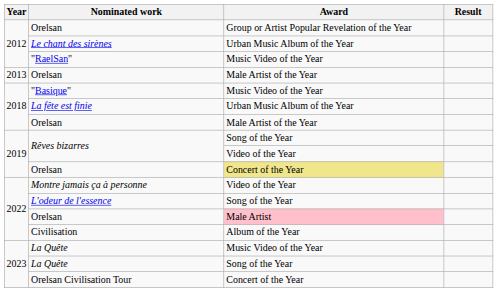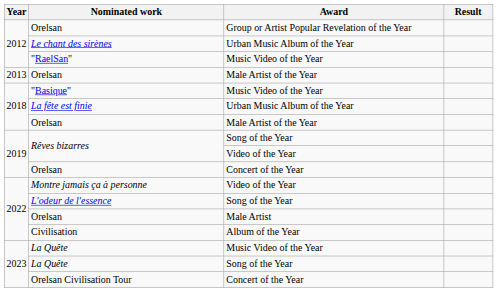(265, 169) khaki background -> (265, 169) no background
(249, 216) pink background -> (249, 216) no background
